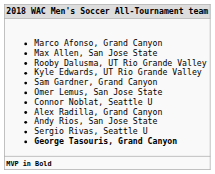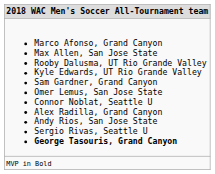(29, 163) bold -> (29, 163) normal
